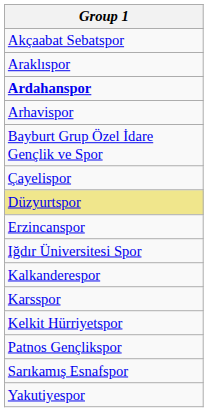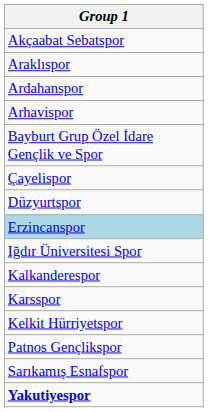(50, 88) bold -> (46, 88) normal
(44, 202) khaki background -> (44, 202) no background
(46, 226) no background -> (46, 226) lightblue background
(46, 394) normal -> (49, 394) bold
